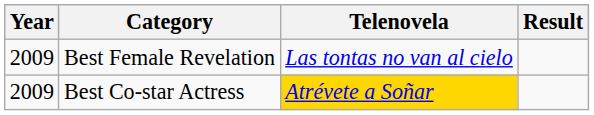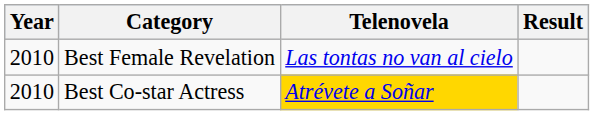(32, 57) 2009 -> (32, 57) 2010
(32, 92) 2009 -> (32, 92) 2010
